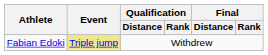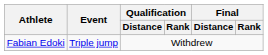(94, 43) khaki background -> (94, 43) no background
